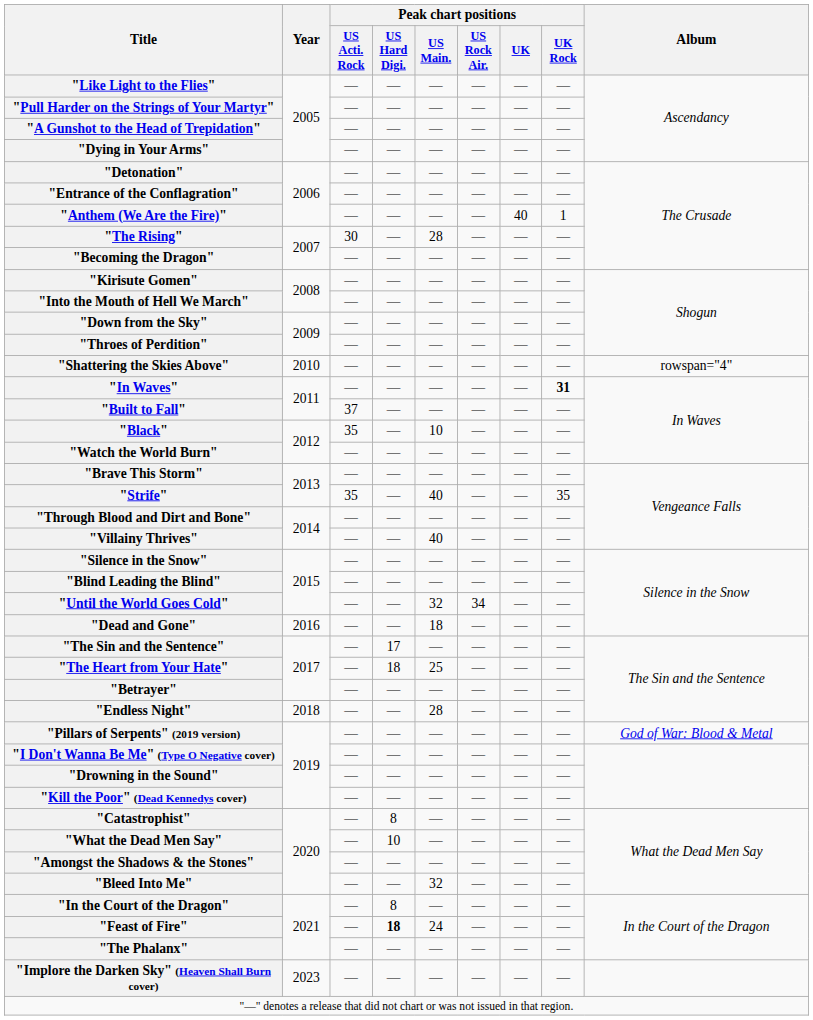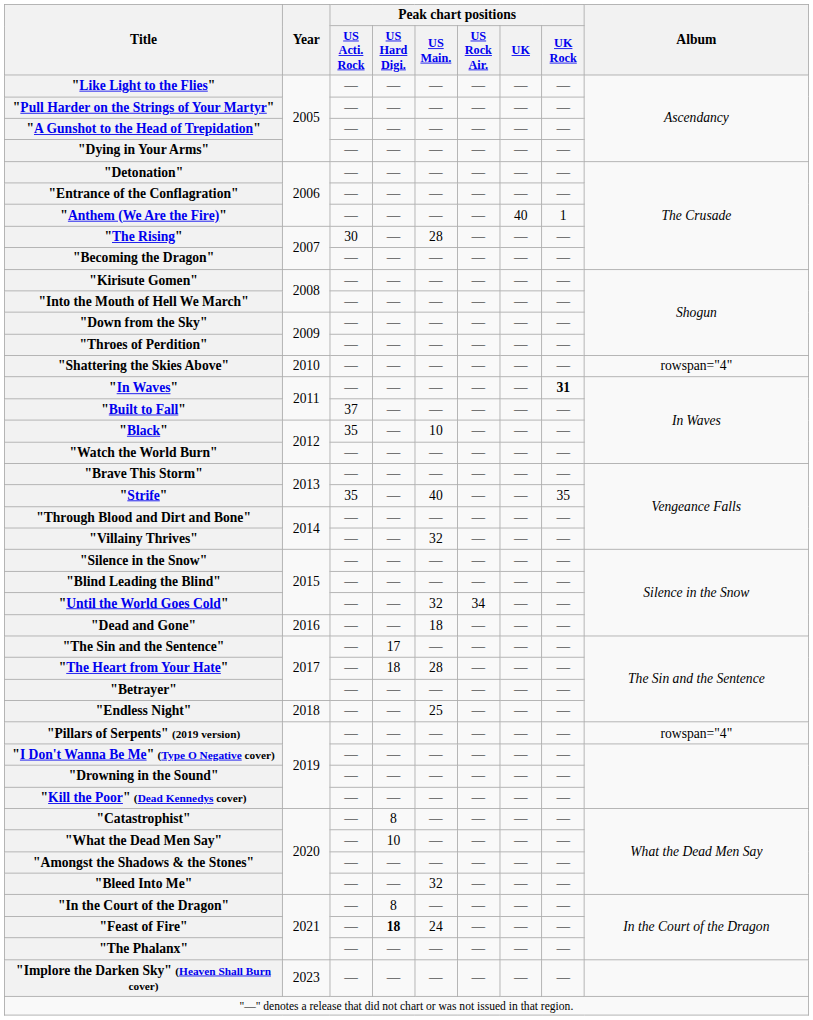(436, 538) 40 -> (436, 538) 32
(436, 668) 25 -> (436, 668) 28
(436, 711) 28 -> (436, 711) 25
(696, 733) God of War: Blood & Metal -> (696, 733) rowspan="4"
